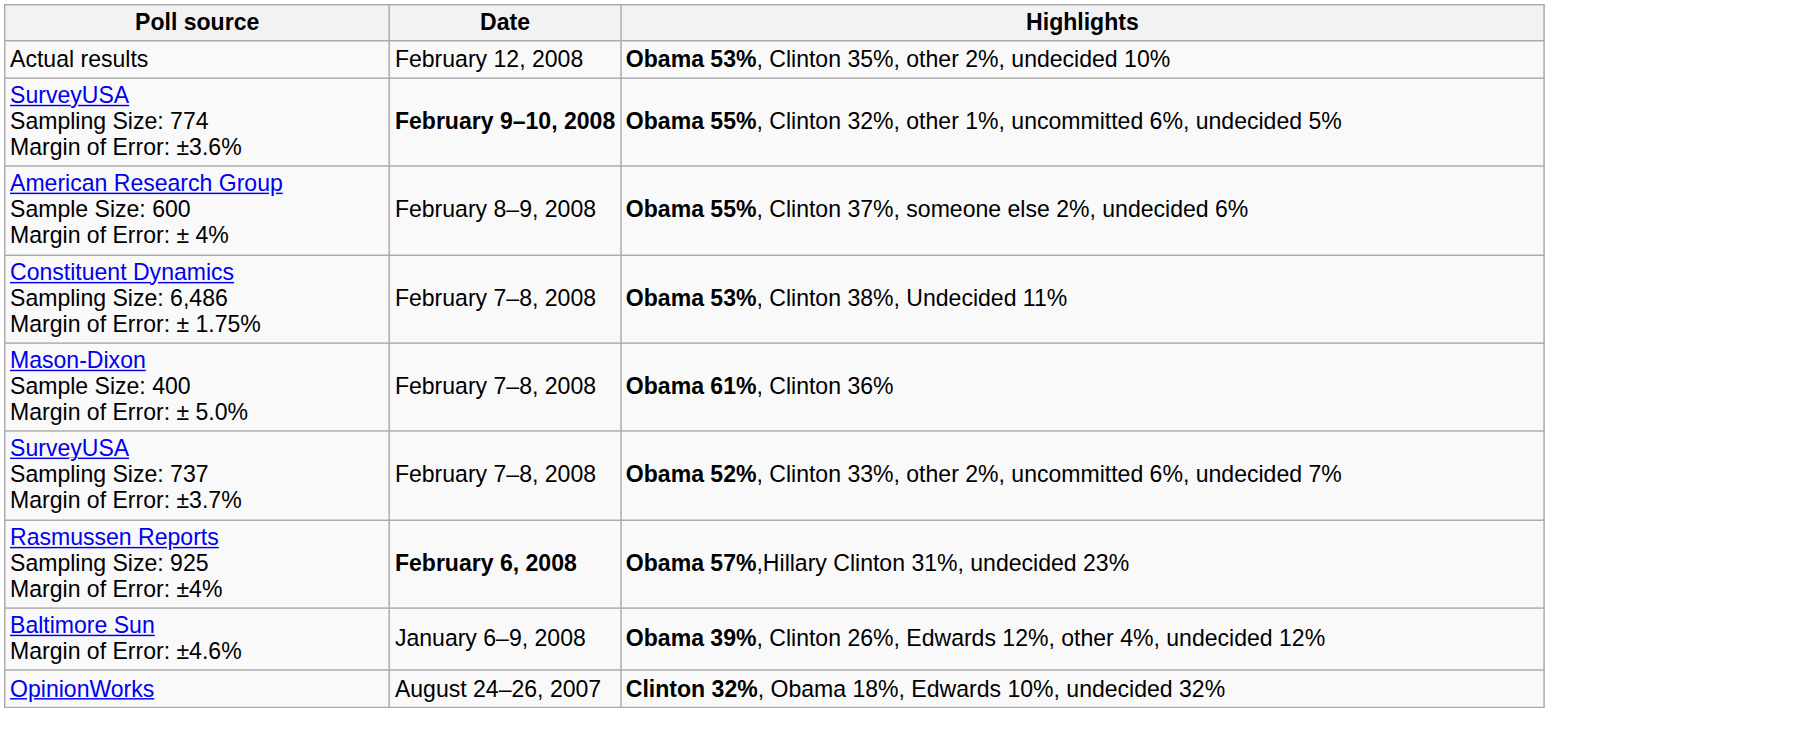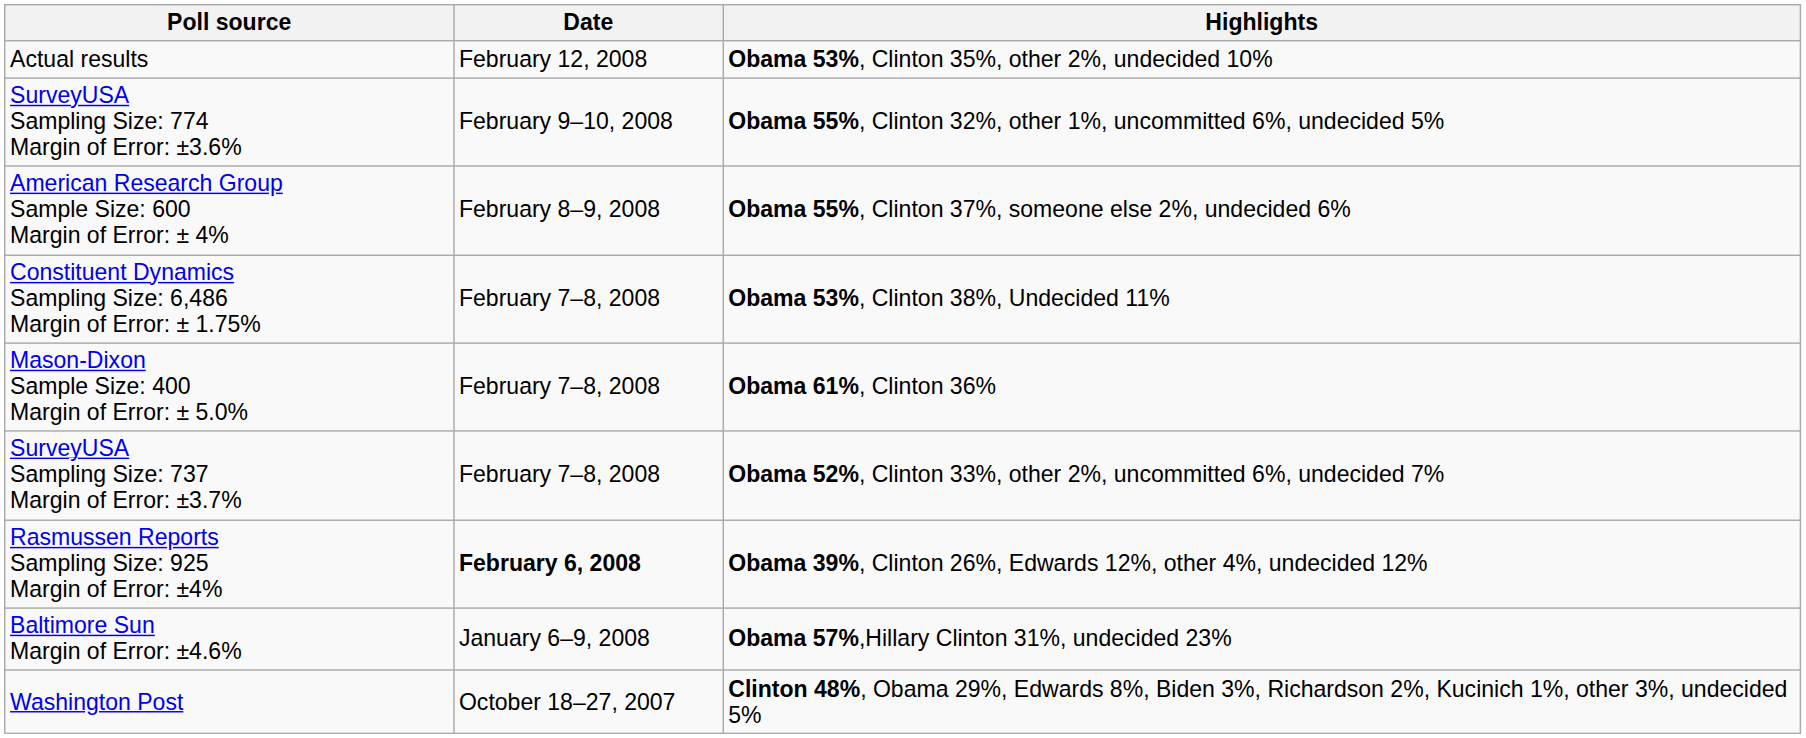(505, 121) bold -> (566, 121) normal
(877, 563) Obama 57%,Hillary Clinton 31%, undecided 23% -> (1078, 563) Obama 39%, Clinton 26%, Edwards 12%, other 4%, undecided 12%
(975, 639) Obama 39%, Clinton 26%, Edwards 12%, other 4%, undecided 12% -> (980, 639) Obama 57%,Hillary Clinton 31%, undecided 23%
+ row: (97, 701)
- row: (82, 688)
